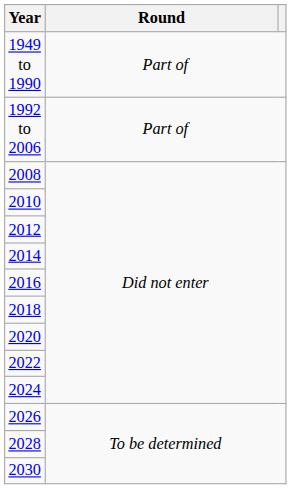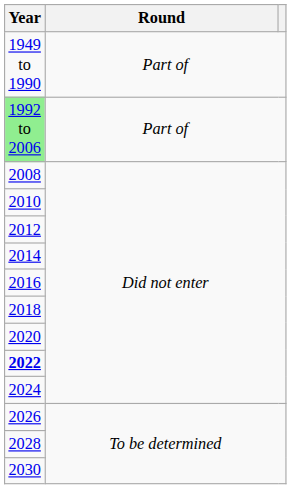(25, 129) no background -> (25, 129) lightgreen background
(25, 363) normal -> (25, 363) bold
